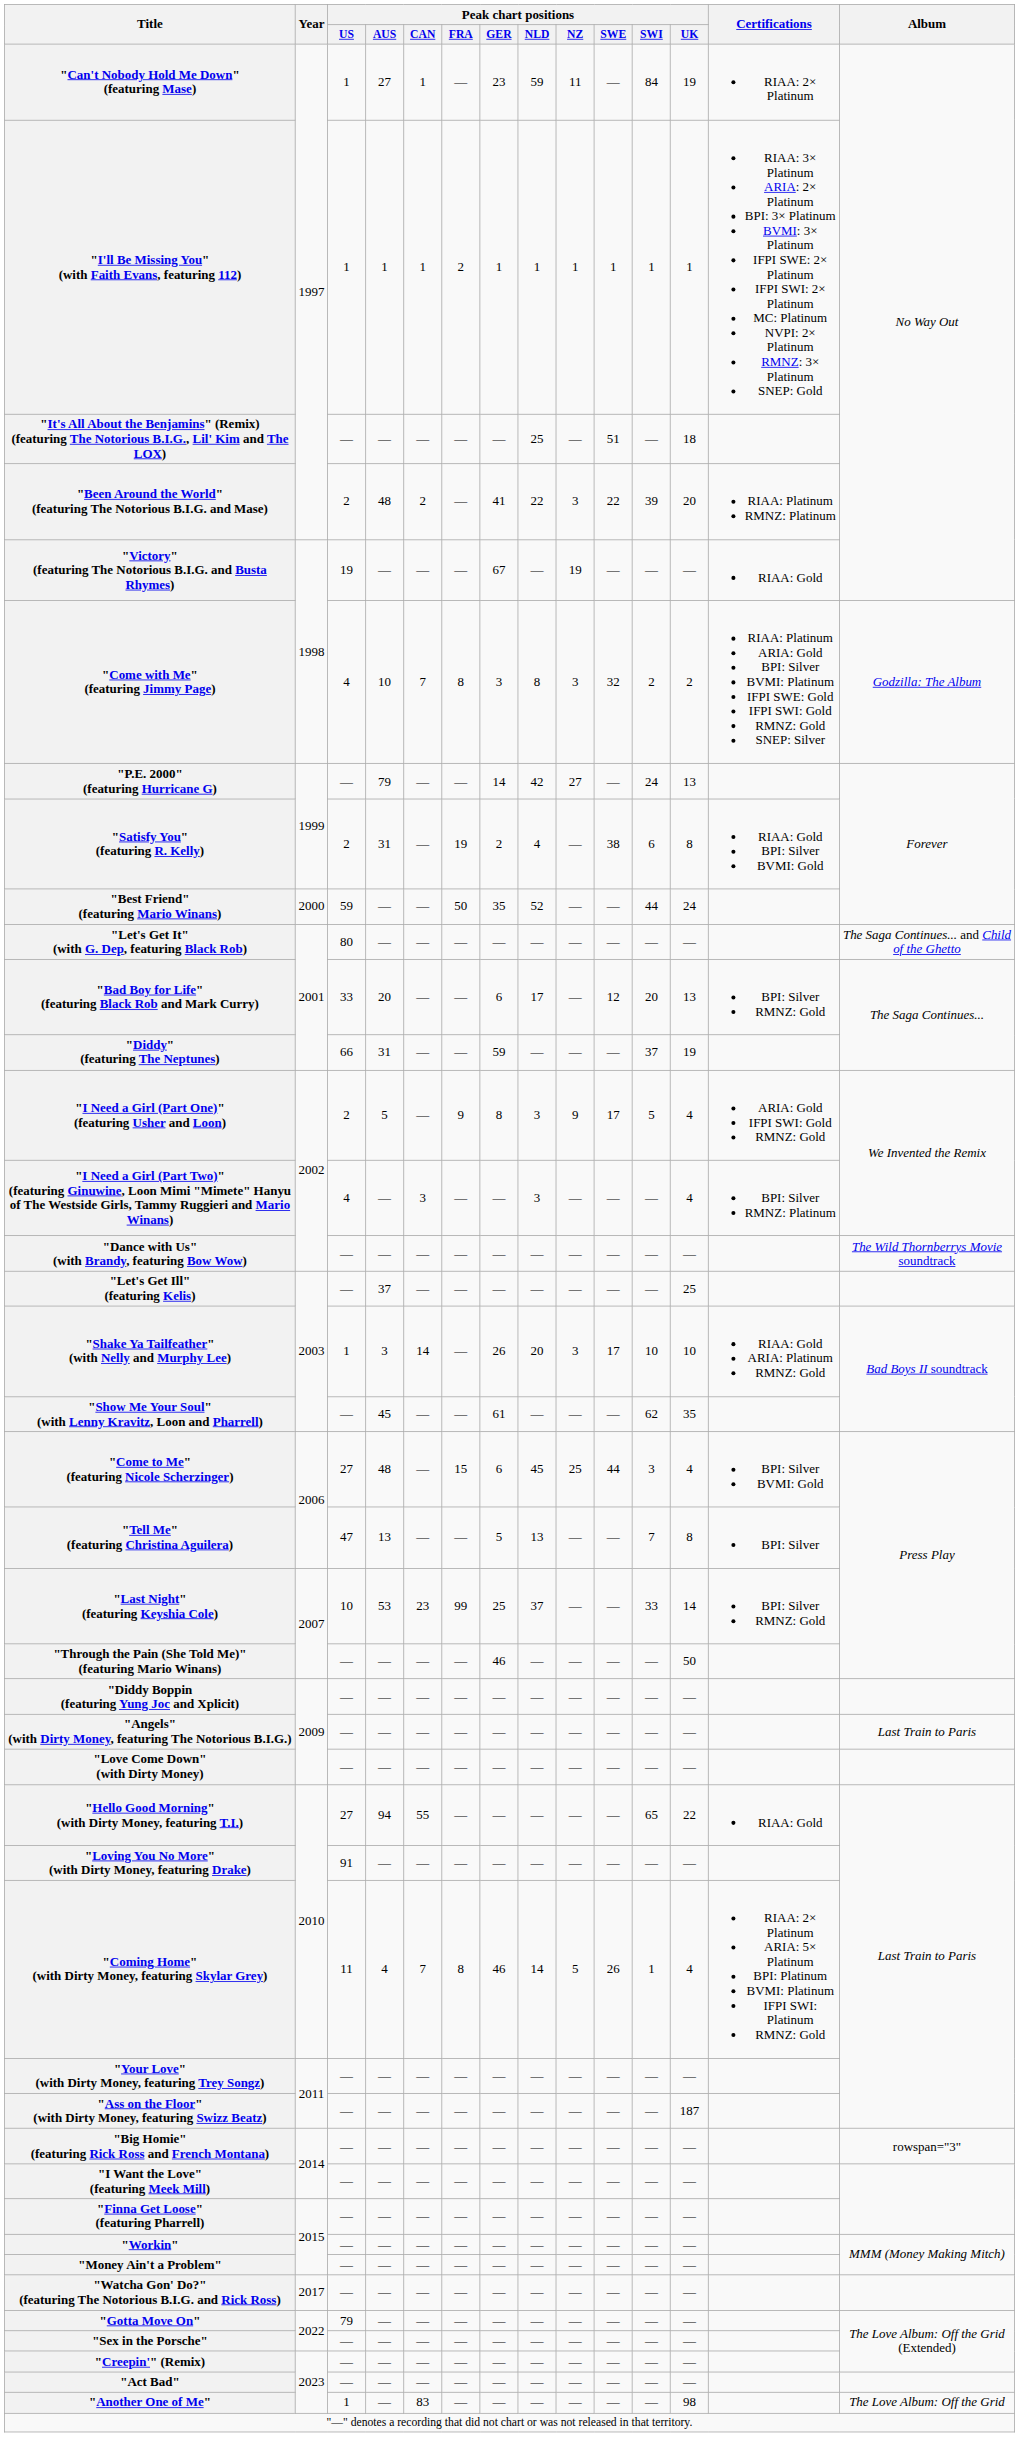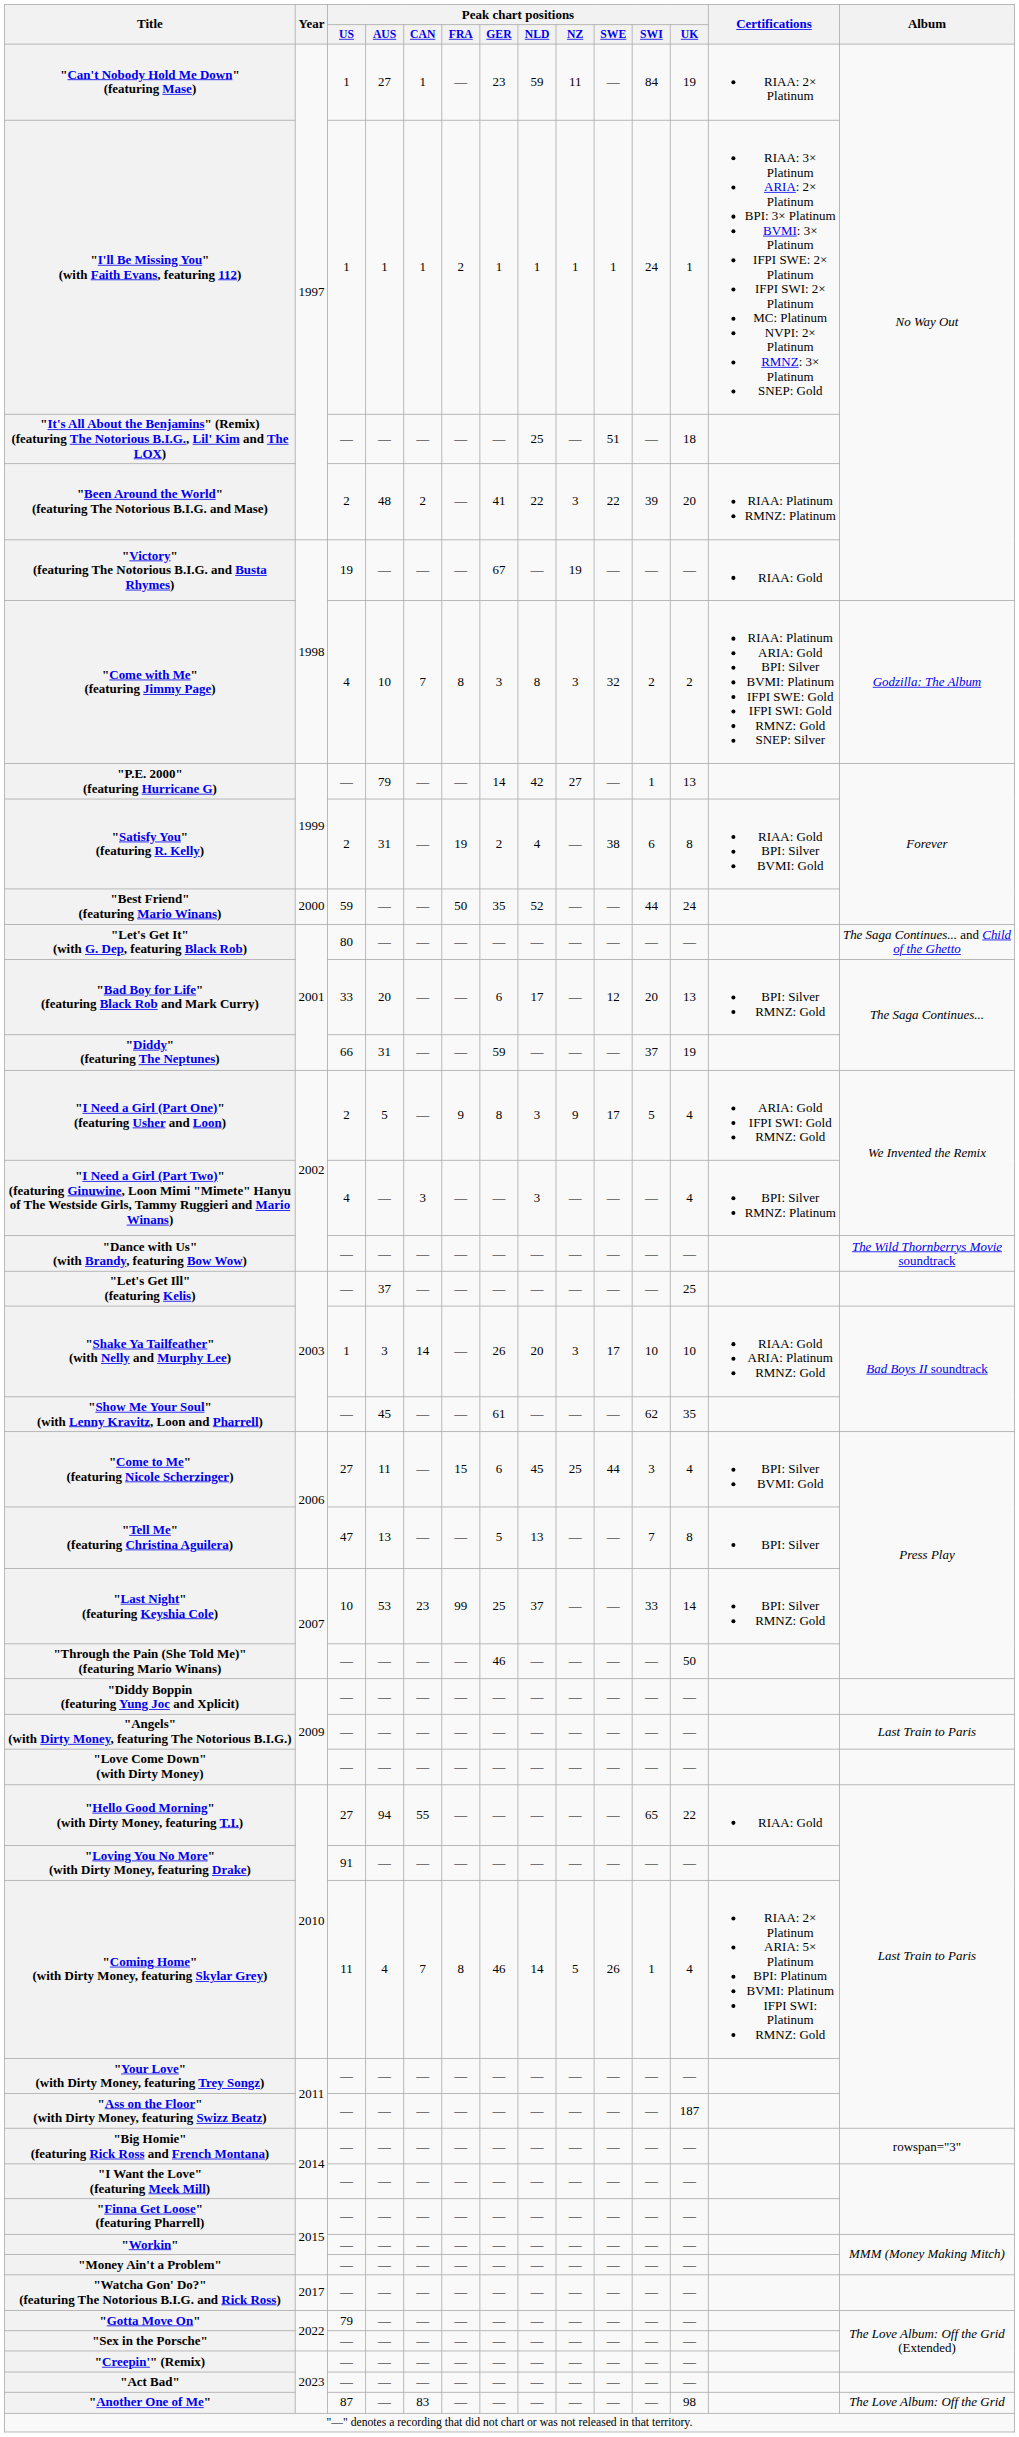(651, 267) 1 -> (651, 267) 24
(651, 781) 24 -> (651, 781) 1
(385, 1469) 48 -> (385, 1469) 11
(346, 2402) 1 -> (346, 2402) 87
